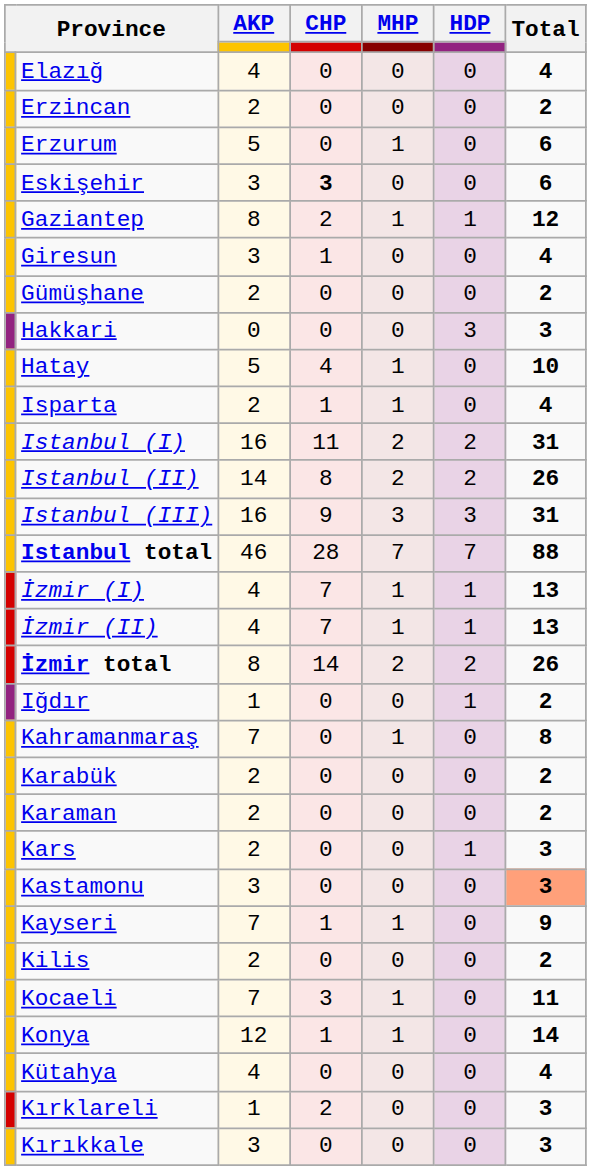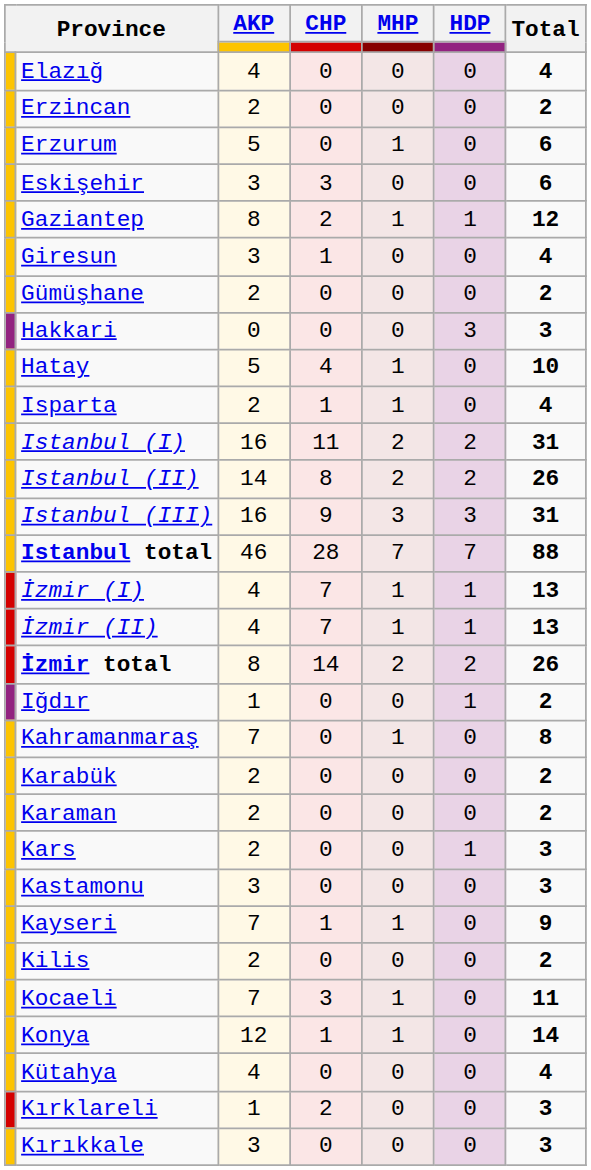(326, 183) bold -> (326, 183) normal
(546, 887) lightsalmon background -> (546, 887) no background
